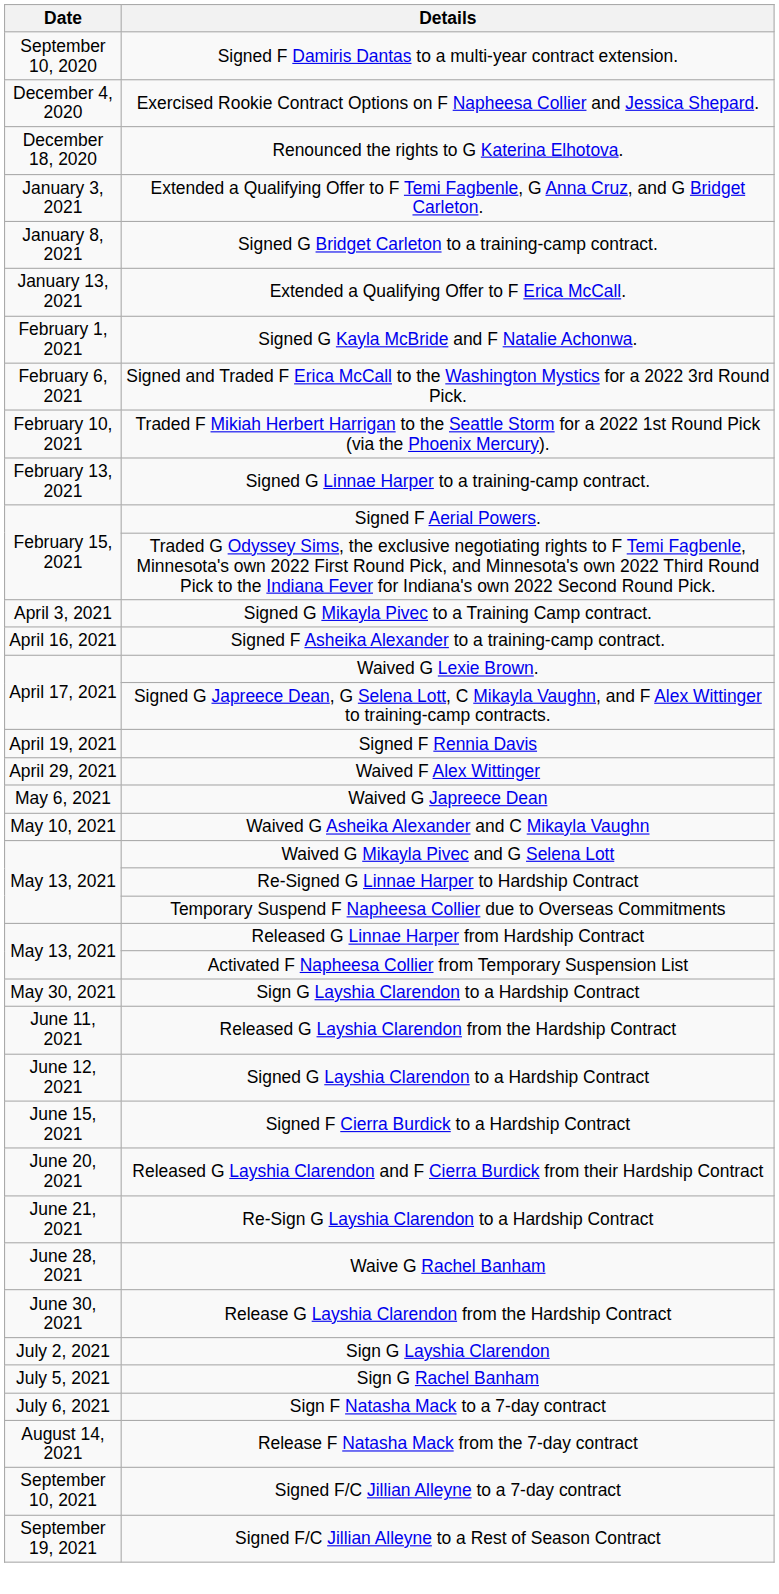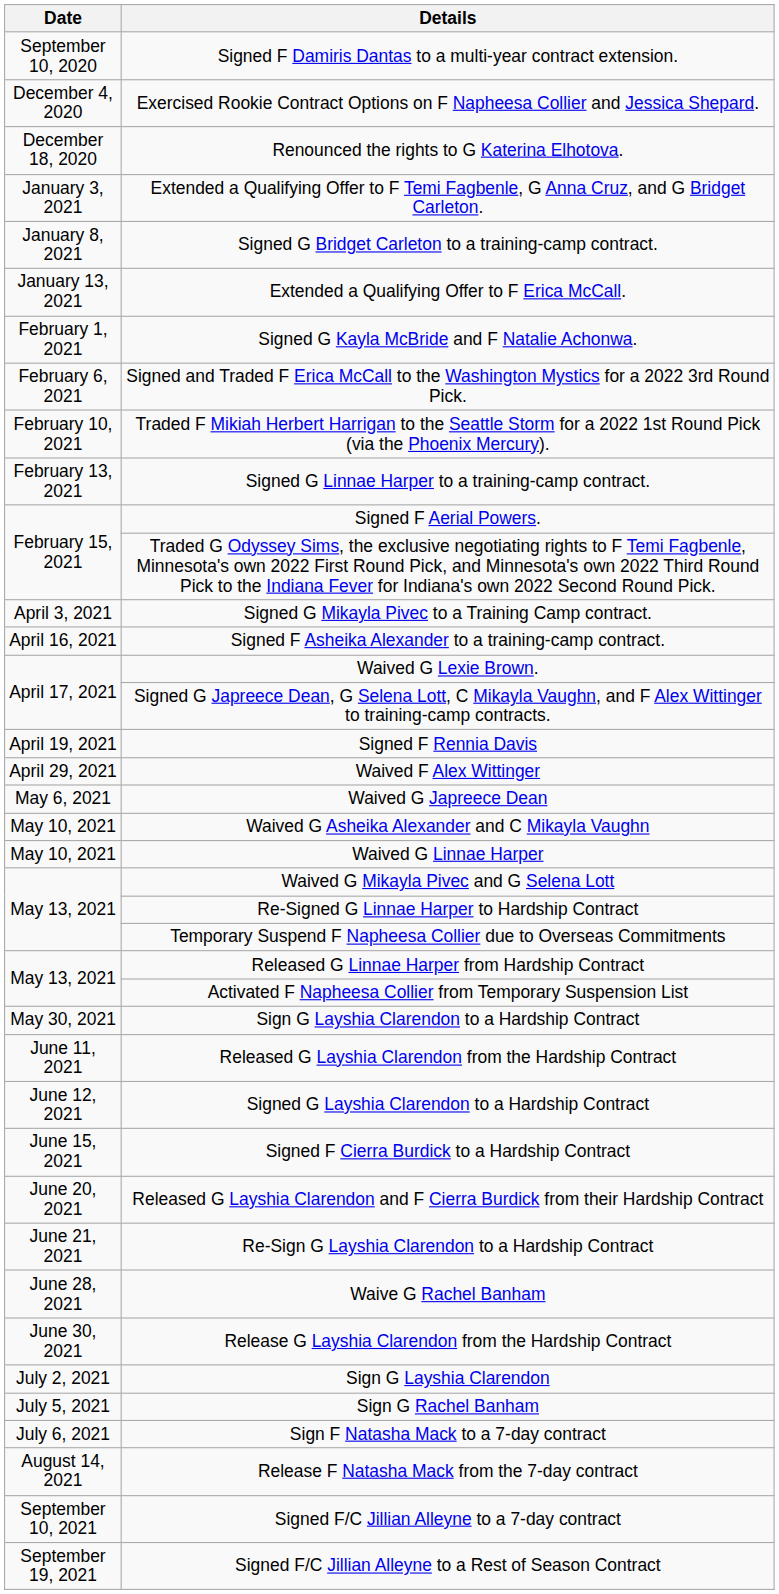+ row: (448, 854)
